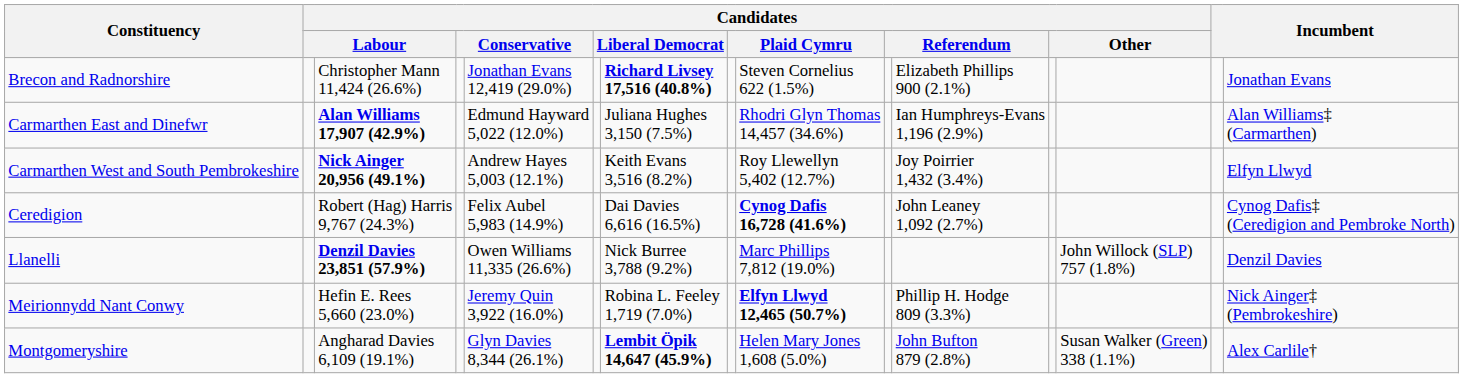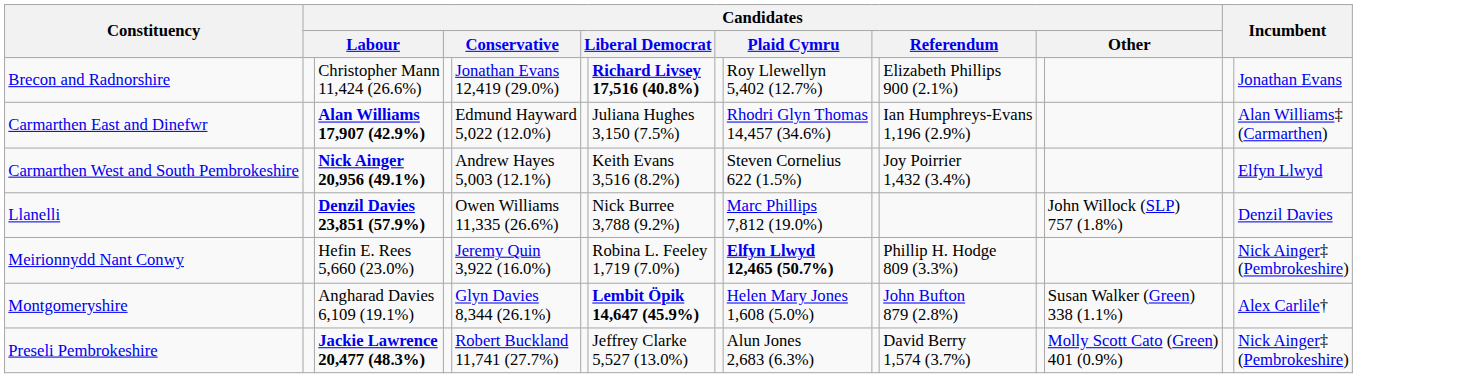(796, 79) Steven Cornelius 622 (1.5%) -> (776, 79) Roy Llewellyn 5,402 (12.7%)
(789, 170) Roy Llewellyn 5,402 (12.7%) -> (784, 170) Steven Cornelius 622 (1.5%)
- row: (45, 215)
+ row: (83, 350)
